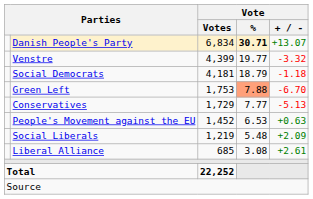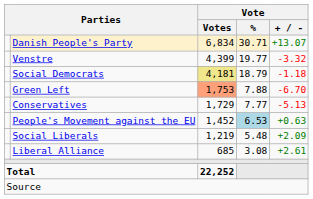(253, 43) bold -> (253, 43) normal
(220, 74) no background -> (220, 74) khaki background
(220, 89) no background -> (220, 89) lightsalmon background
(256, 89) lightsalmon background -> (256, 89) no background
(256, 120) no background -> (256, 120) lightblue background
